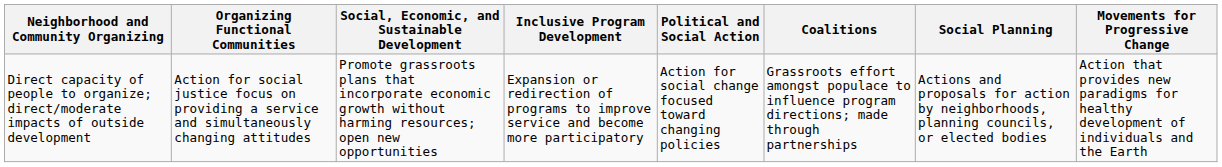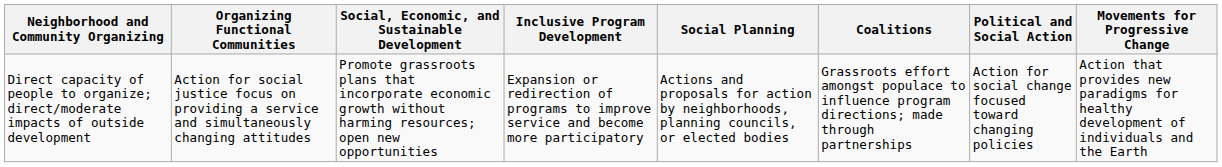columns swapped: (996, 29) <-> (710, 29)
